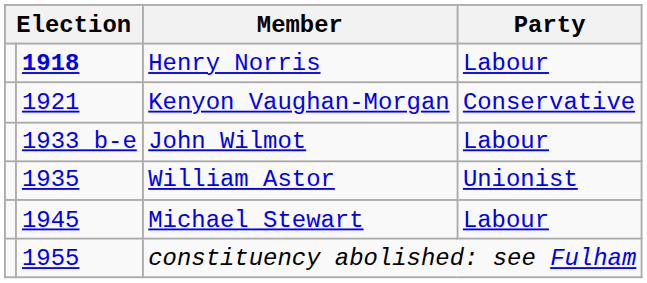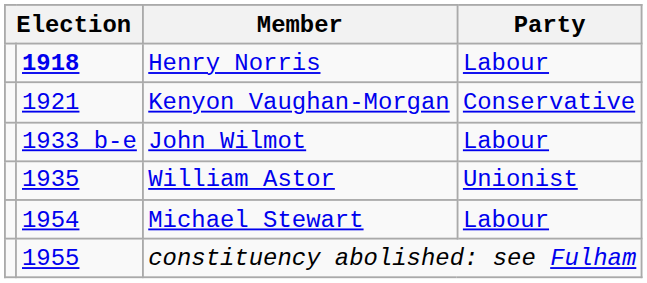(51, 219) 1945 -> (51, 219) 1954
